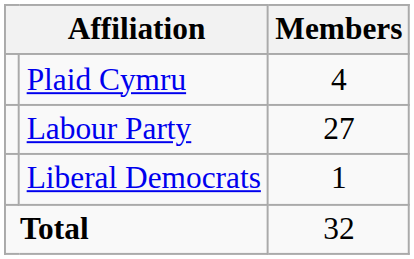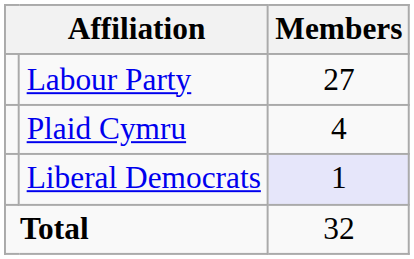rows swapped: (109, 128) <-> (106, 79)
(339, 178) no background -> (339, 178) lavender background
